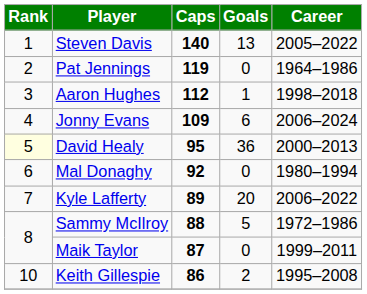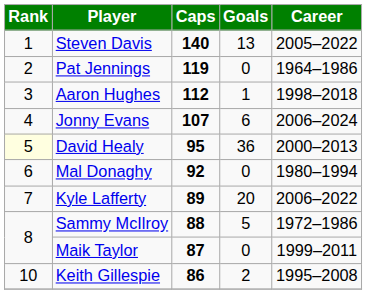(196, 120) 109 -> (196, 120) 107
